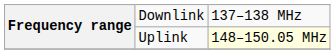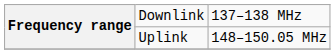(269, 38) lightyellow background -> (269, 38) no background
